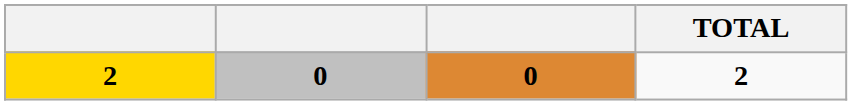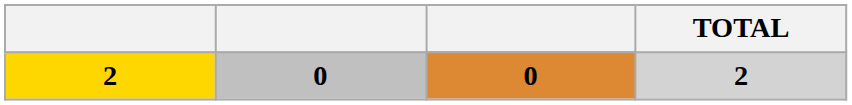(741, 75) no background -> (741, 75) lightgrey background
